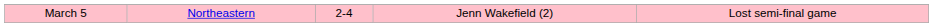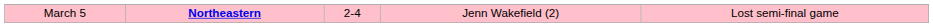(221, 13) normal -> (225, 13) bold
